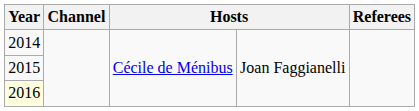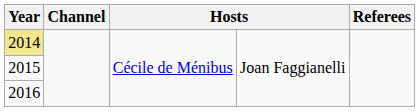(24, 42) no background -> (24, 42) khaki background
(24, 93) lightyellow background -> (24, 93) no background
